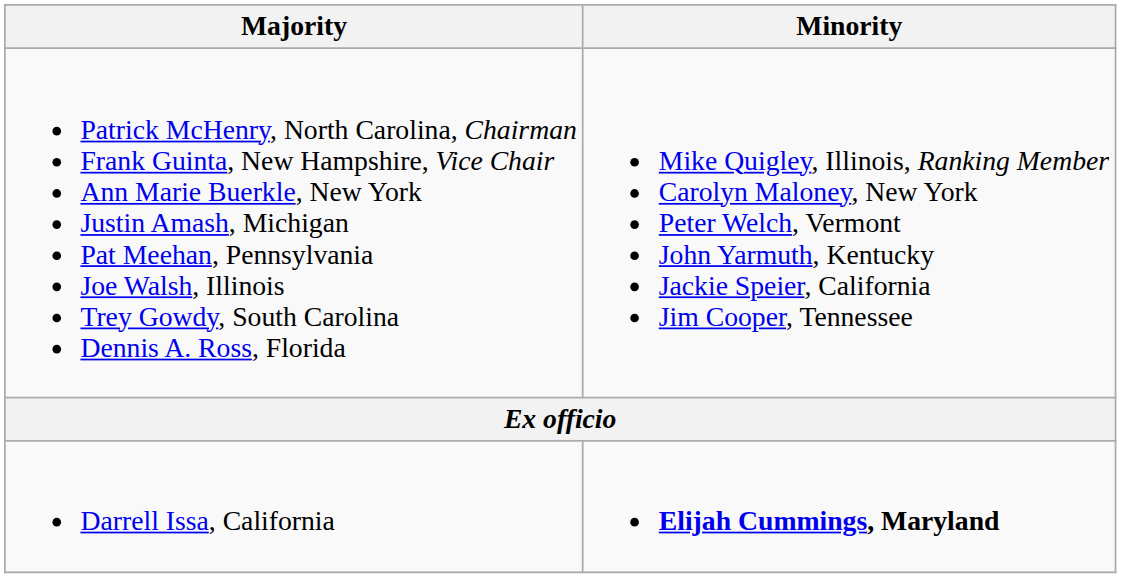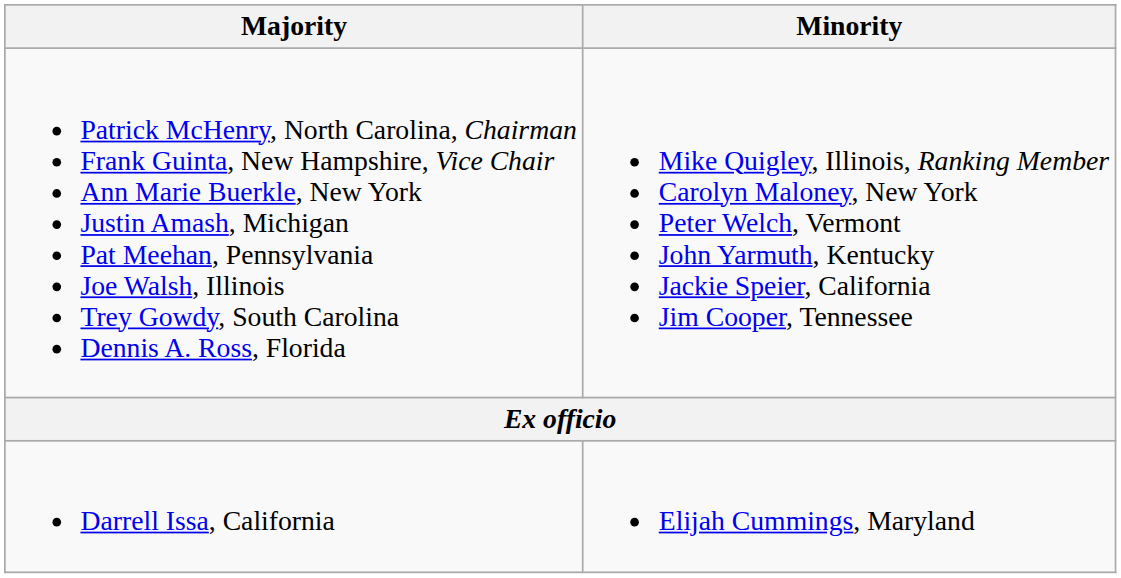(849, 522) bold -> (849, 522) normal
